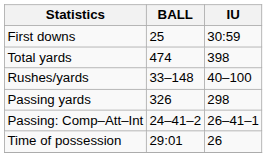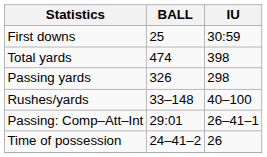rows swapped: (48, 78) <-> (49, 99)
(175, 120) 24–41–2 -> (166, 120) 29:01
(166, 141) 29:01 -> (175, 141) 24–41–2
